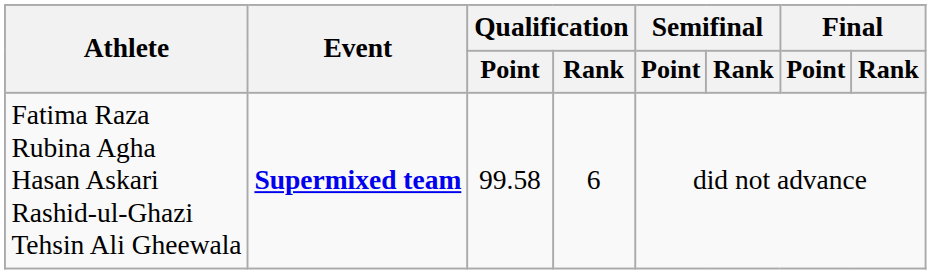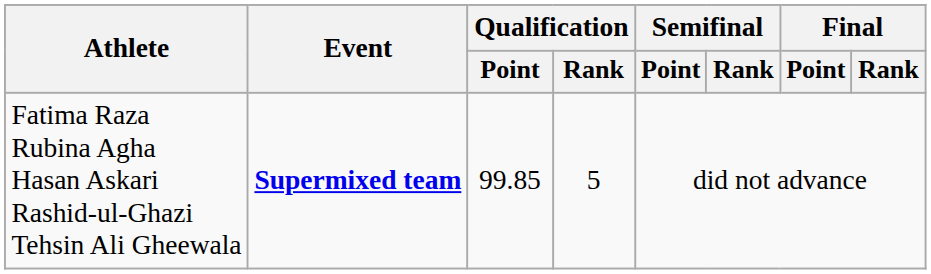(510, 180) 99.58 -> (510, 180) 99.85
(594, 180) 6 -> (594, 180) 5
